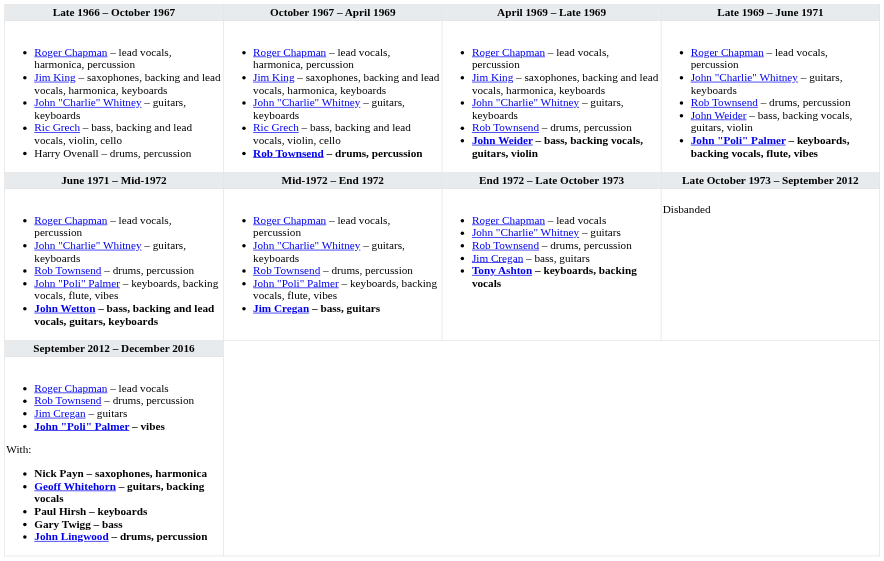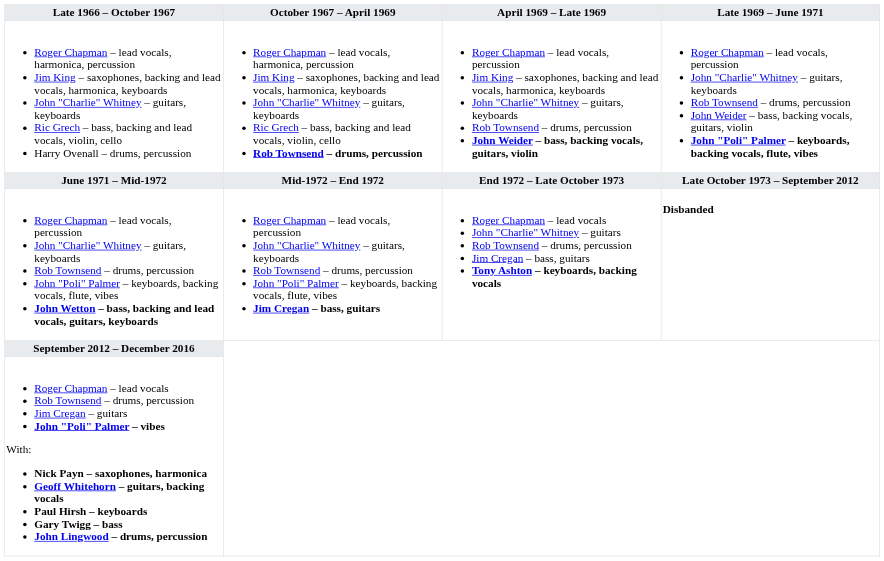(687, 209) normal -> (688, 209) bold
